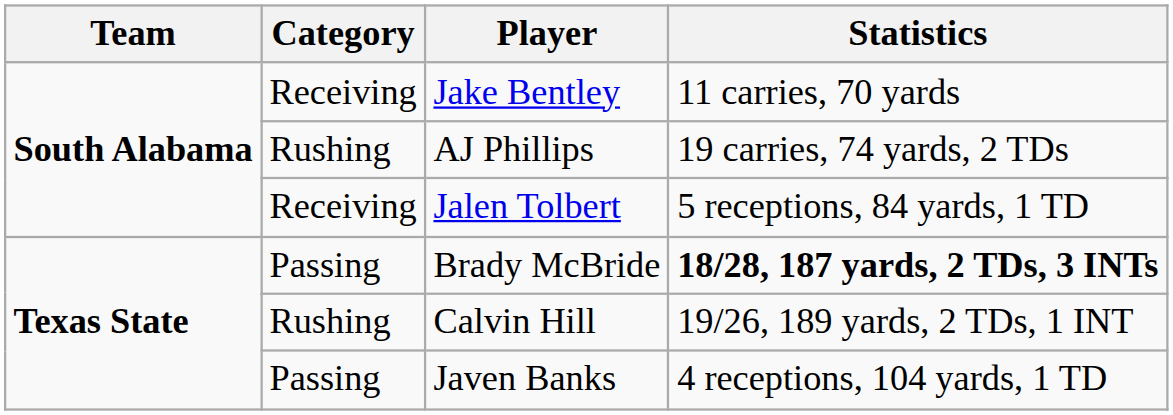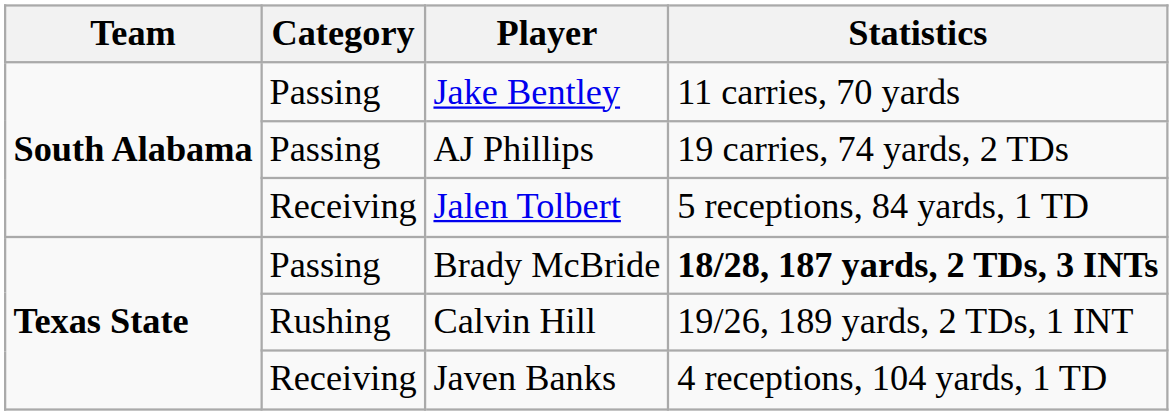(343, 91) Receiving -> (325, 91) Passing
(330, 148) Rushing -> (325, 148) Passing
(325, 379) Passing -> (343, 379) Receiving
